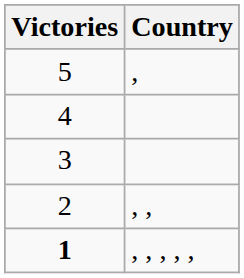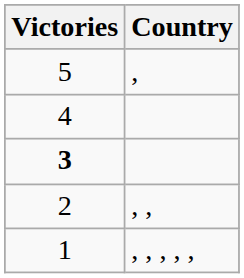(65, 160) normal -> (65, 160) bold
(65, 250) bold -> (65, 250) normal
